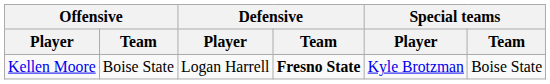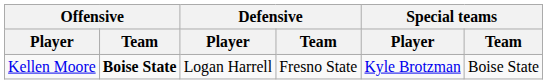(138, 66) normal -> (140, 66) bold
(319, 66) bold -> (318, 66) normal
